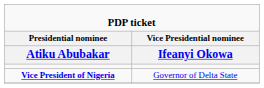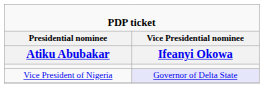(68, 76) bold -> (68, 76) normal
(195, 76) no background -> (195, 76) lavender background
